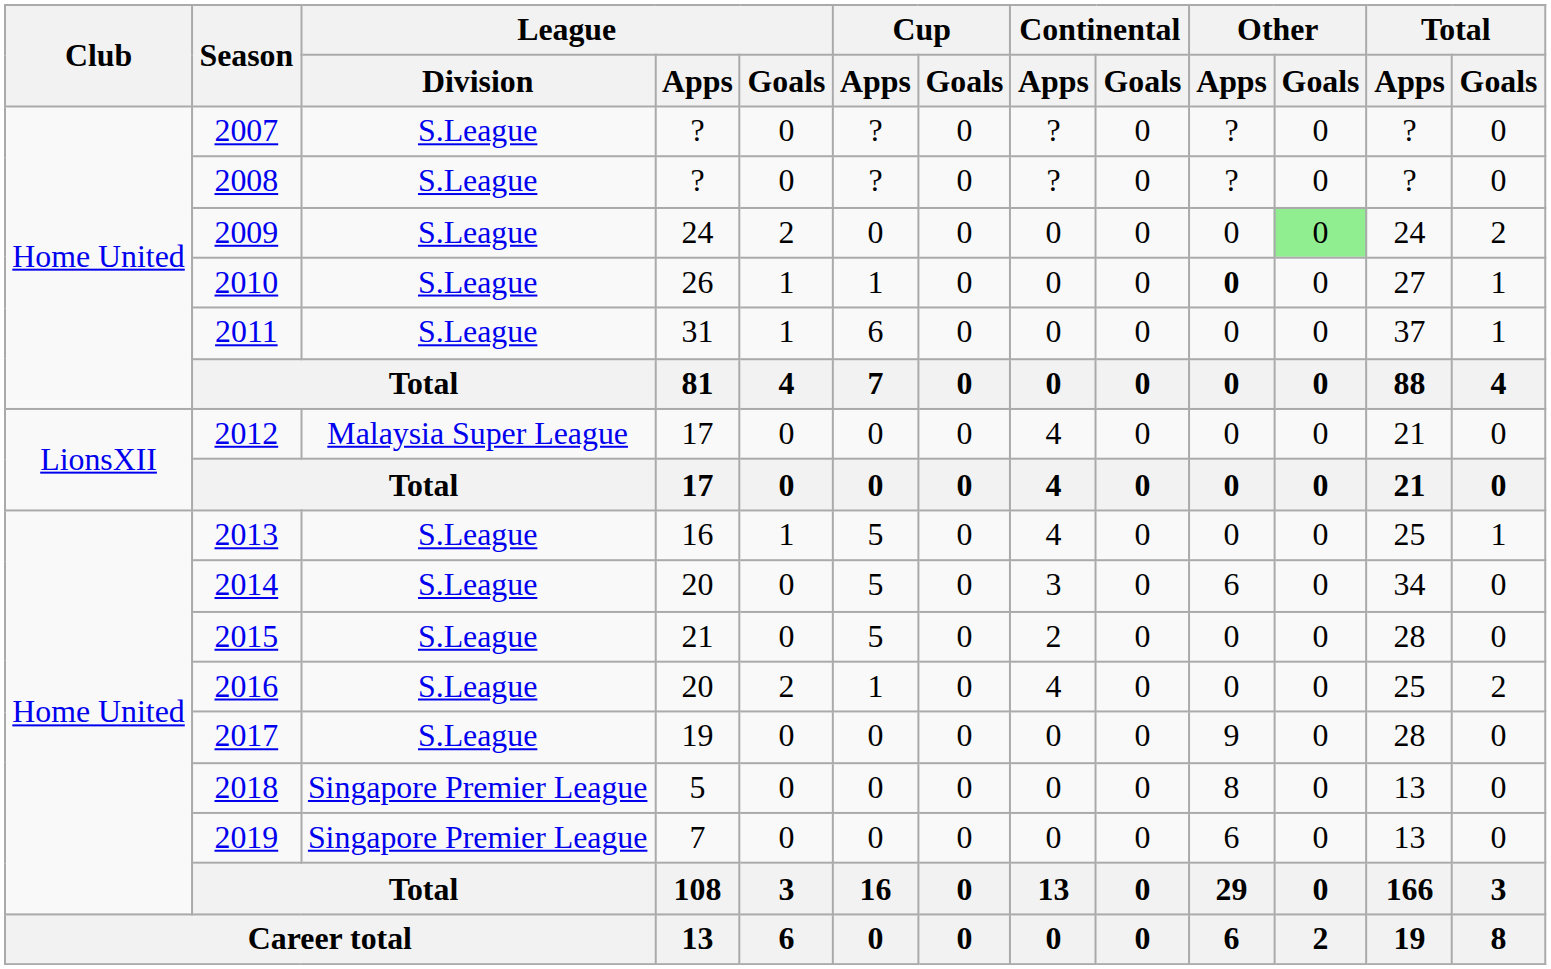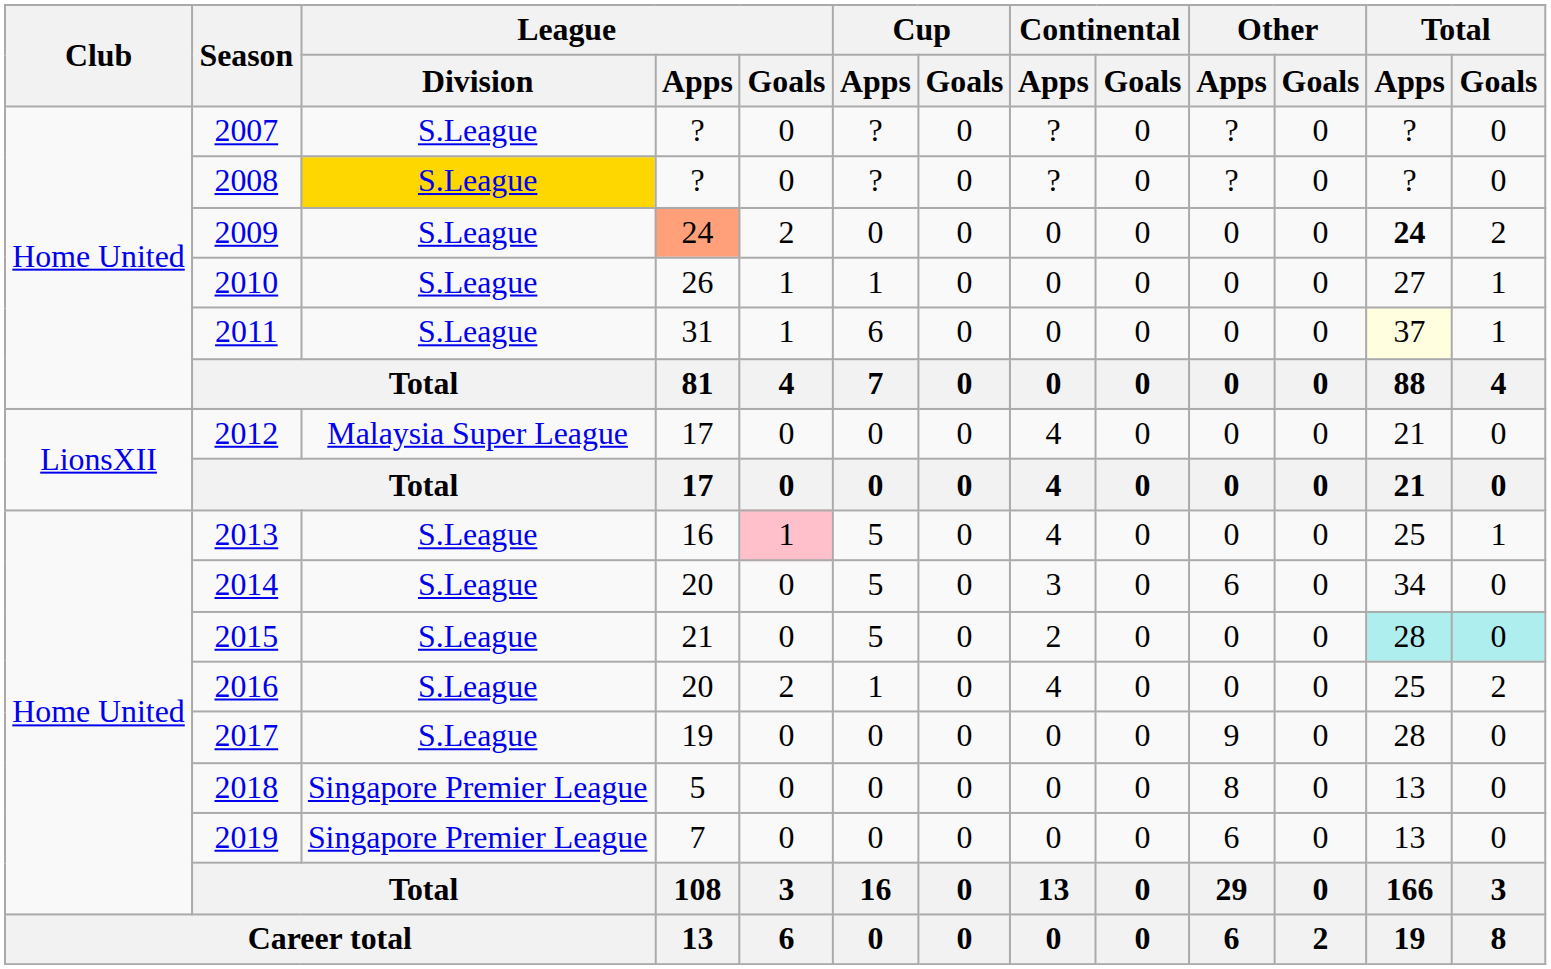(478, 181) no background -> (478, 181) gold background
(697, 231) no background -> (697, 231) lightsalmon background
(1321, 231) lightgreen background -> (1321, 231) no background
(1410, 231) normal -> (1410, 231) bold
(1232, 282) bold -> (1232, 282) normal
(1410, 332) no background -> (1410, 332) lightyellow background
(787, 534) no background -> (787, 534) pink background
(1410, 635) no background -> (1410, 635) paleturquoise background
(1499, 635) no background -> (1499, 635) paleturquoise background
